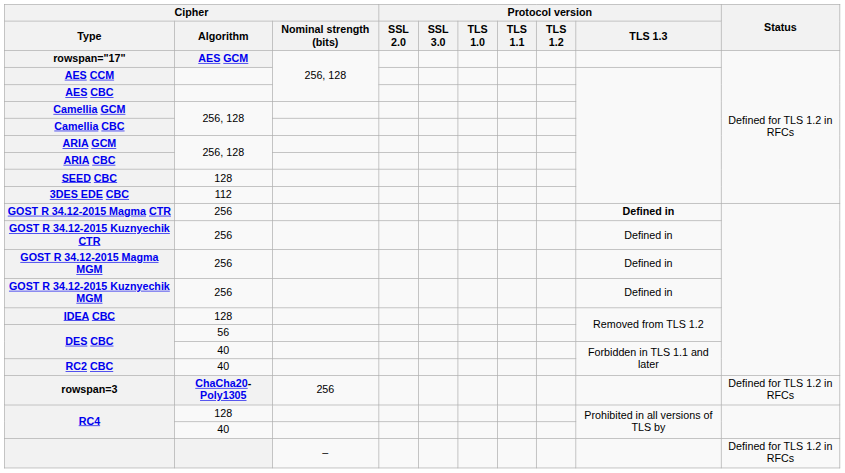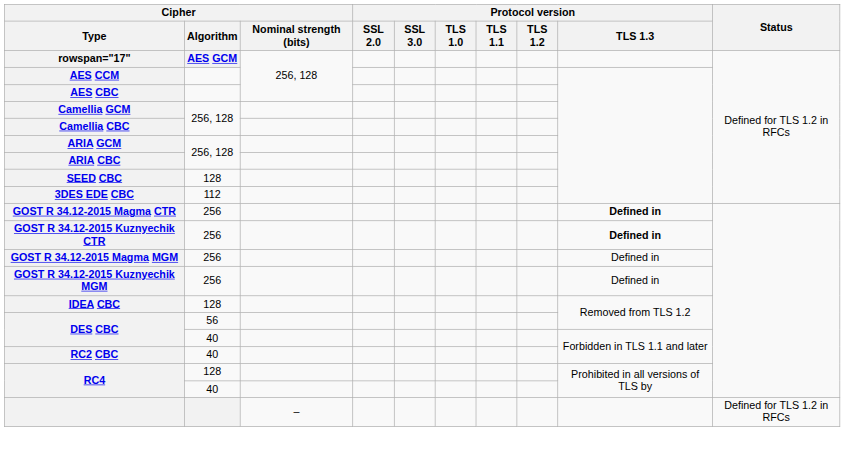(648, 235) normal -> (635, 235) bold
- row: (89, 390)
